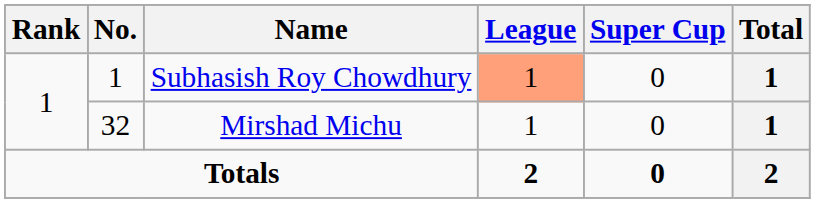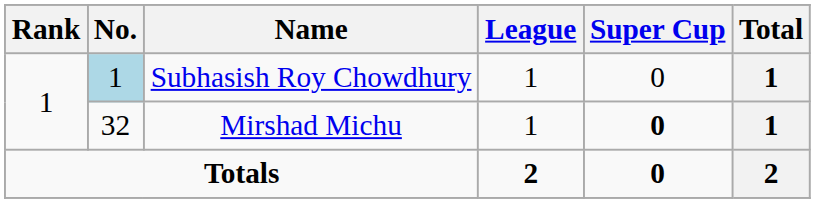(115, 77) no background -> (115, 77) lightblue background
(531, 77) lightsalmon background -> (531, 77) no background
(658, 125) normal -> (658, 125) bold
